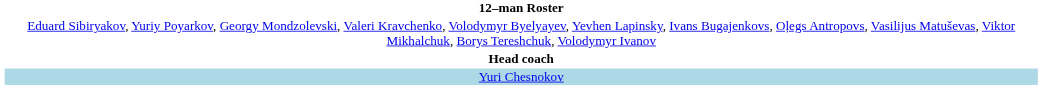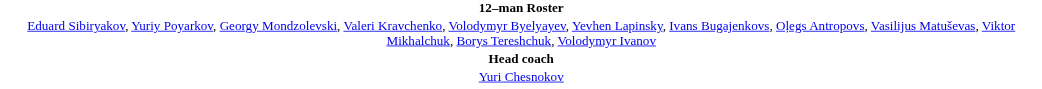(521, 76) lightblue background -> (521, 76) no background
